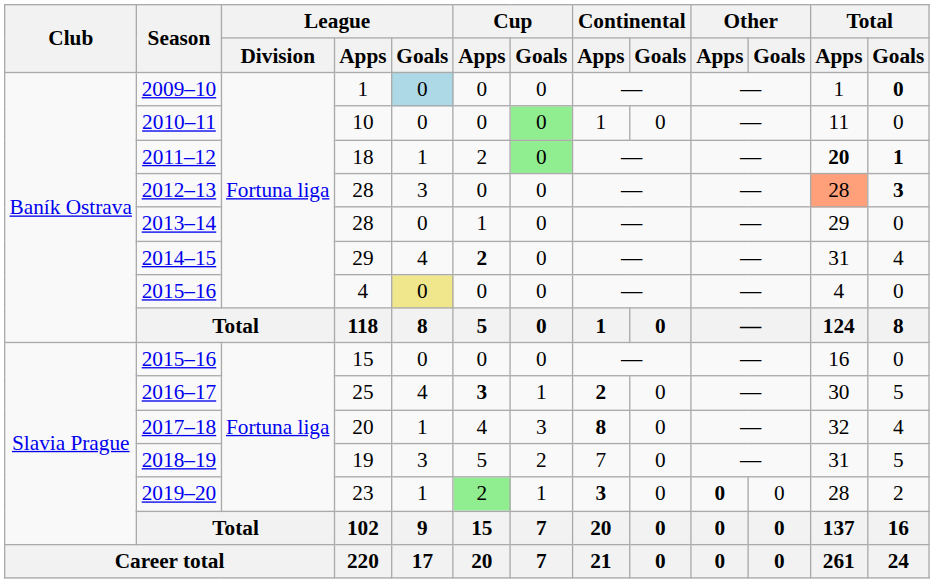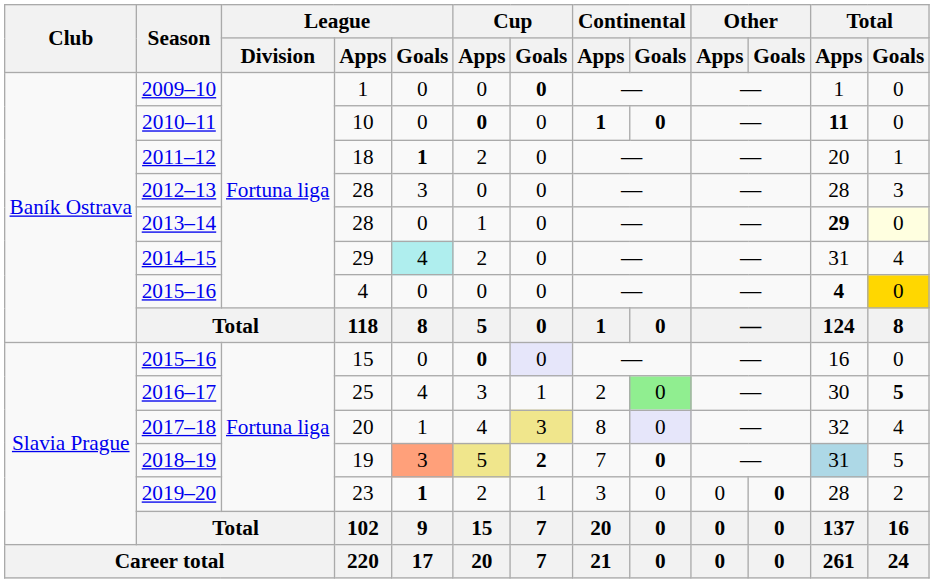(422, 88) lightblue background -> (422, 88) no background
(541, 88) normal -> (541, 88) bold
(898, 88) bold -> (898, 88) normal
(482, 122) normal -> (482, 122) bold
(541, 122) lightgreen background -> (541, 122) no background
(601, 122) normal -> (601, 122) bold
(660, 122) normal -> (660, 122) bold
(839, 122) normal -> (839, 122) bold
(422, 156) normal -> (422, 156) bold
(541, 156) lightgreen background -> (541, 156) no background
(839, 156) bold -> (839, 156) normal
(898, 156) bold -> (898, 156) normal
(839, 190) lightsalmon background -> (839, 190) no background
(898, 190) bold -> (898, 190) normal
(839, 223) normal -> (839, 223) bold
(898, 223) no background -> (898, 223) lightyellow background
(422, 257) no background -> (422, 257) paleturquoise background
(482, 257) bold -> (482, 257) normal
(422, 291) khaki background -> (422, 291) no background
(839, 291) normal -> (839, 291) bold
(898, 291) no background -> (898, 291) gold background
(482, 358) normal -> (482, 358) bold
(541, 358) no background -> (541, 358) lavender background
(482, 392) bold -> (482, 392) normal
(601, 392) bold -> (601, 392) normal
(660, 392) no background -> (660, 392) lightgreen background
(898, 392) normal -> (898, 392) bold
(541, 426) no background -> (541, 426) khaki background
(601, 426) bold -> (601, 426) normal
(660, 426) no background -> (660, 426) lavender background
(422, 460) no background -> (422, 460) lightsalmon background
(482, 460) no background -> (482, 460) khaki background
(541, 460) normal -> (541, 460) bold
(660, 460) normal -> (660, 460) bold
(839, 460) no background -> (839, 460) lightblue background
(422, 493) normal -> (422, 493) bold
(482, 493) lightgreen background -> (482, 493) no background
(601, 493) bold -> (601, 493) normal
(720, 493) bold -> (720, 493) normal
(779, 493) normal -> (779, 493) bold
